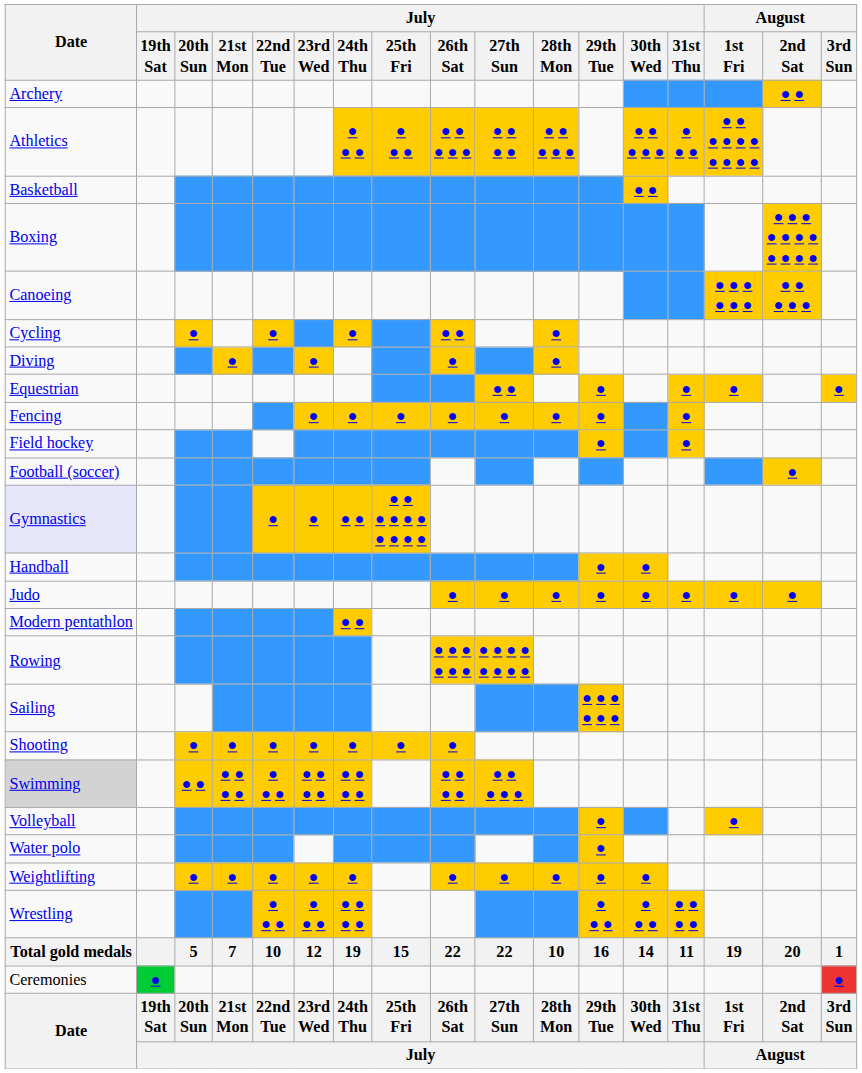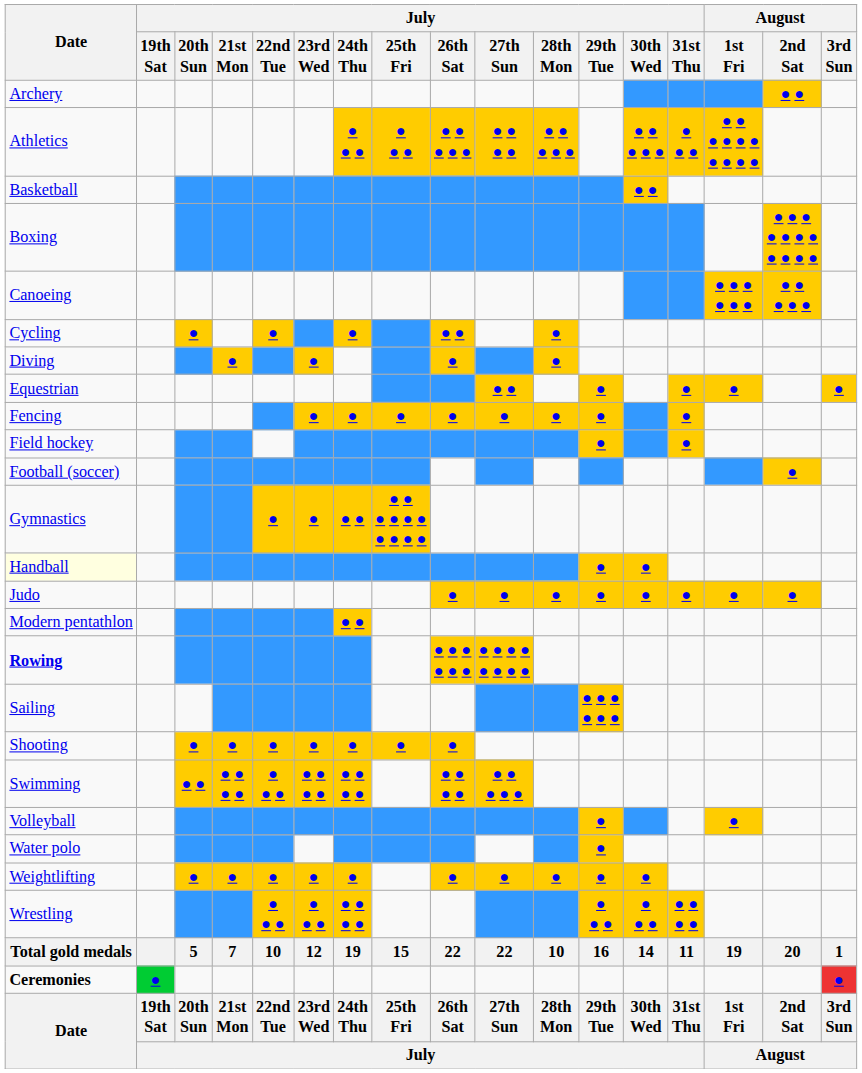(48, 519) lavender background -> (48, 519) no background
(39, 567) no background -> (39, 567) lightyellow background
(35, 660) normal -> (36, 660) bold
(45, 783) lightgrey background -> (45, 783) no background
(48, 979) normal -> (50, 979) bold
